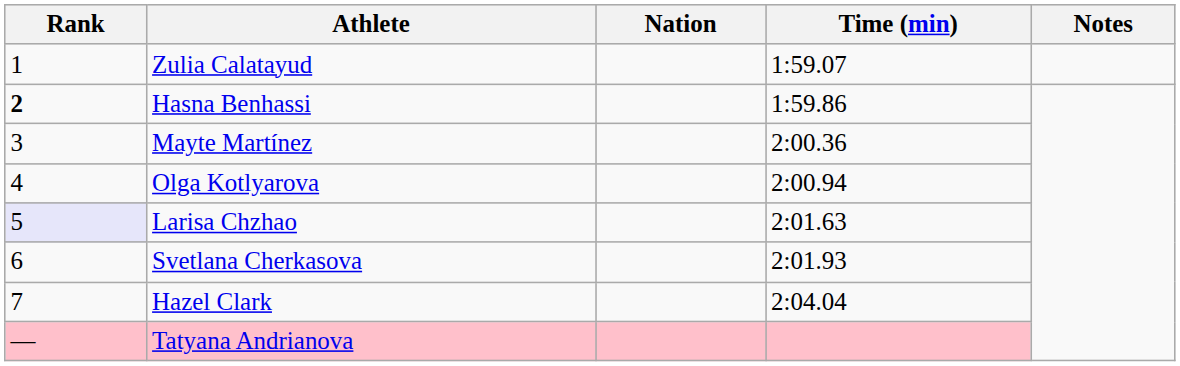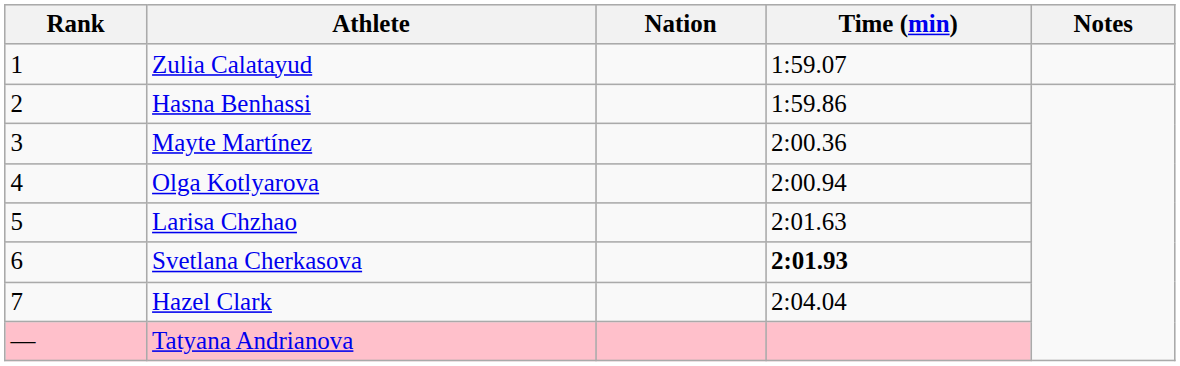(17, 103) bold -> (17, 103) normal
(17, 222) lavender background -> (17, 222) no background
(809, 261) normal -> (810, 261) bold
